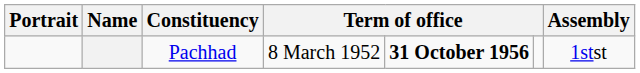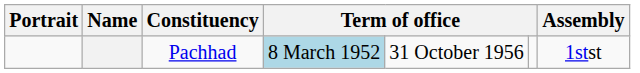(324, 52) no background -> (324, 52) lightblue background
(459, 52) bold -> (457, 52) normal
